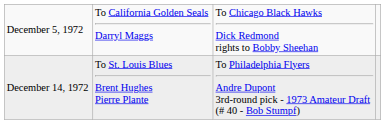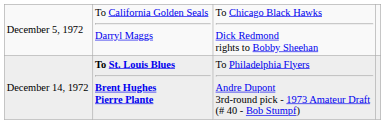(153, 81) normal -> (153, 81) bold
